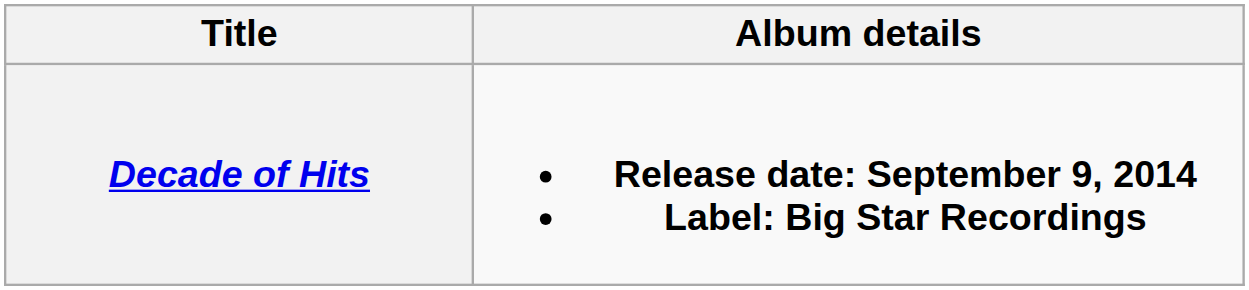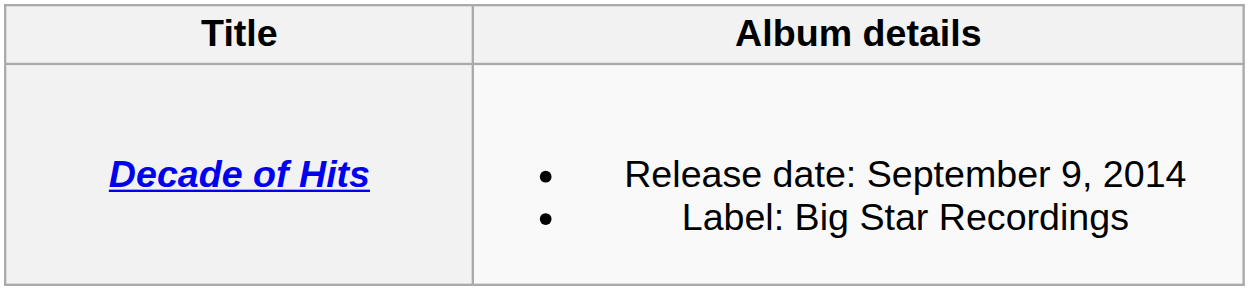(858, 196) bold -> (858, 196) normal
